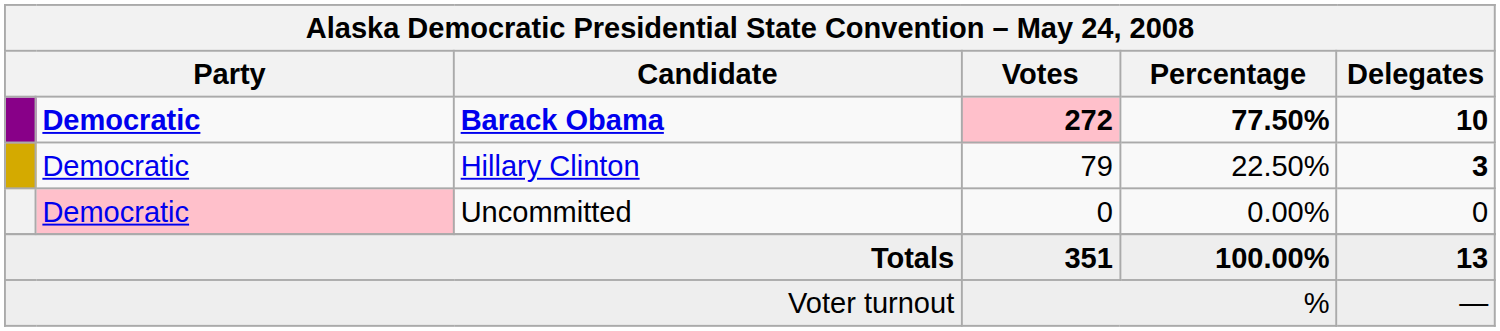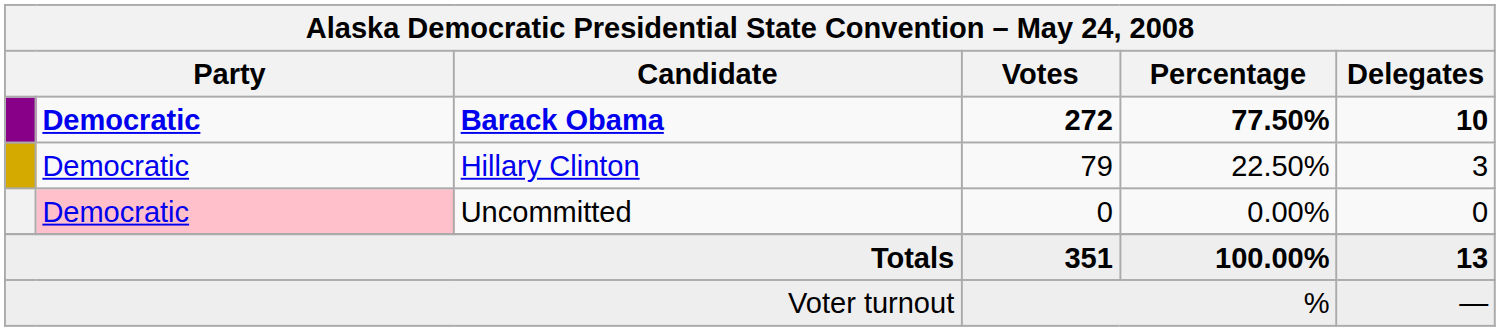(1089, 120) pink background -> (1089, 120) no background
(1480, 166) bold -> (1480, 166) normal
